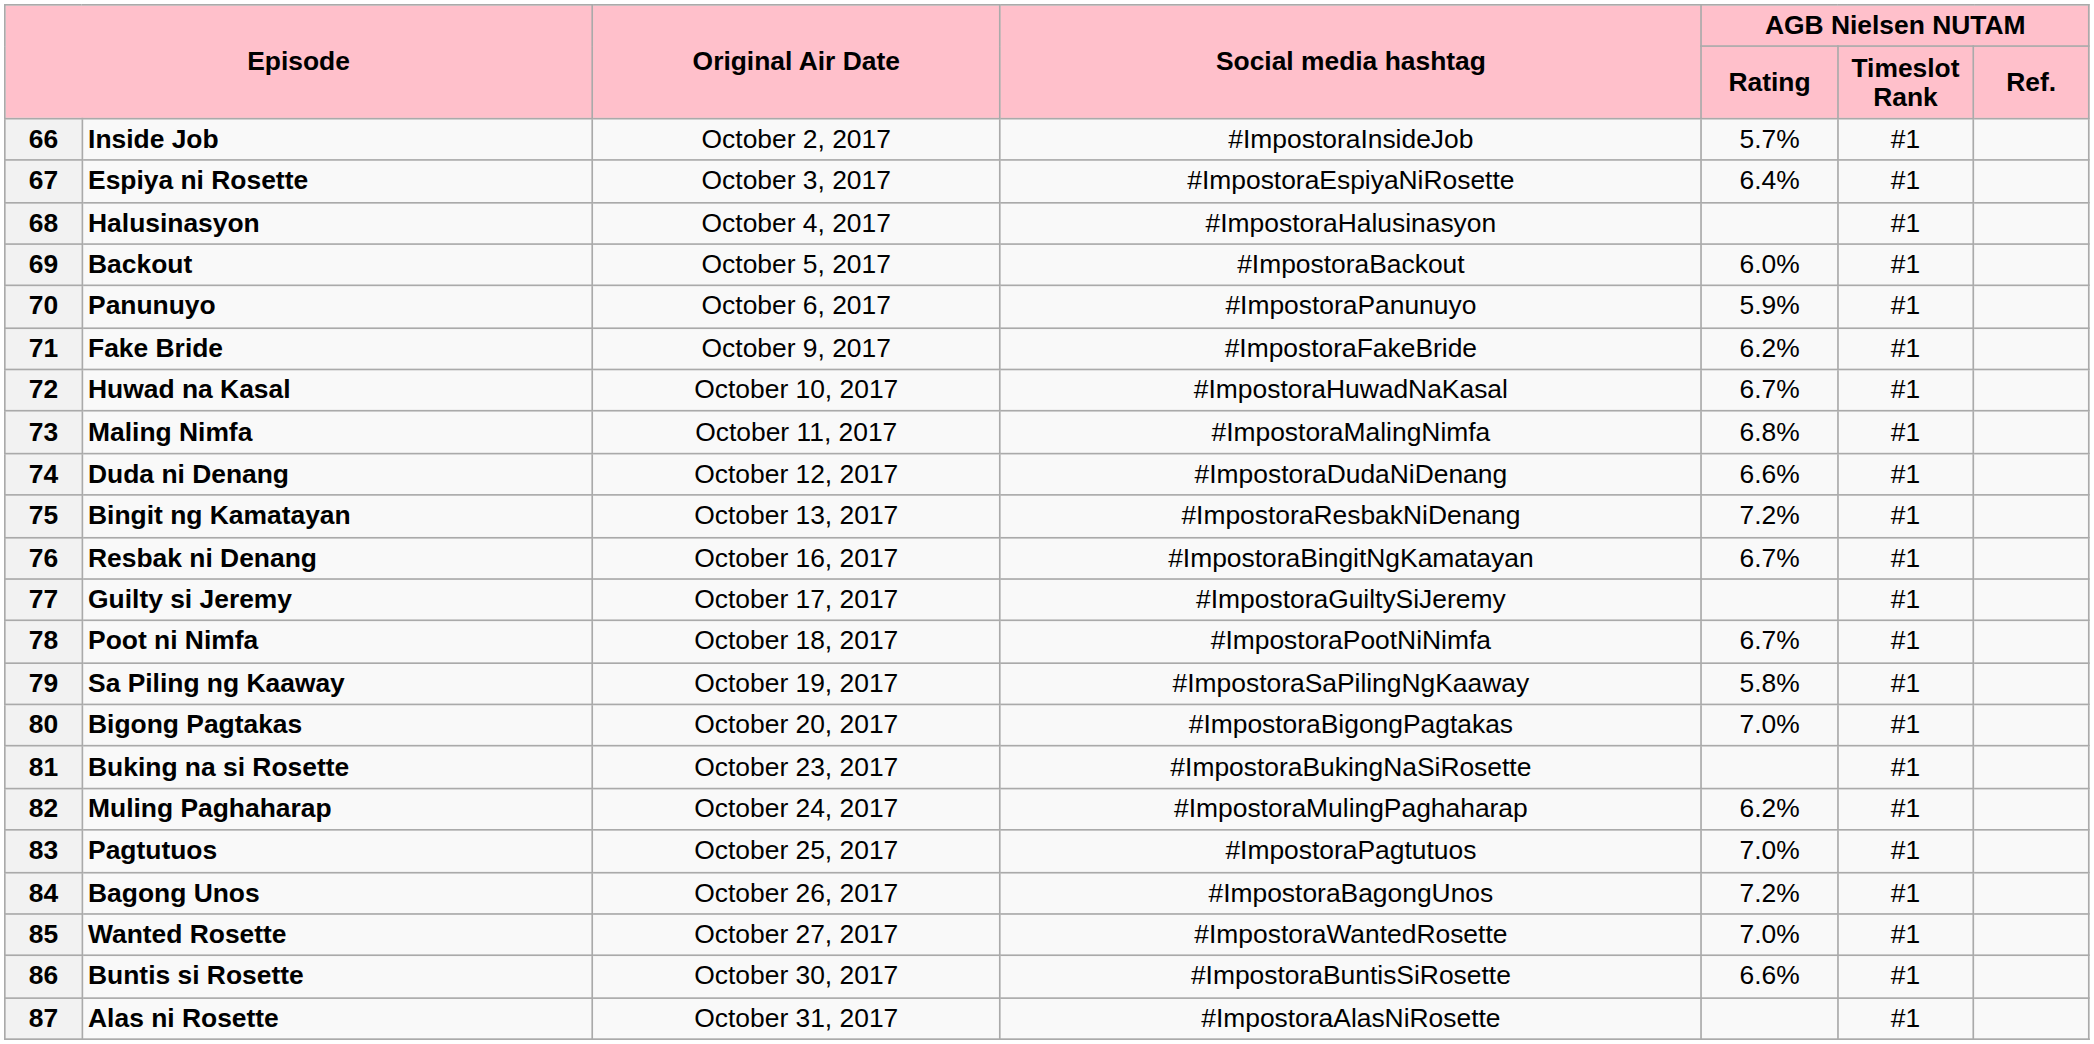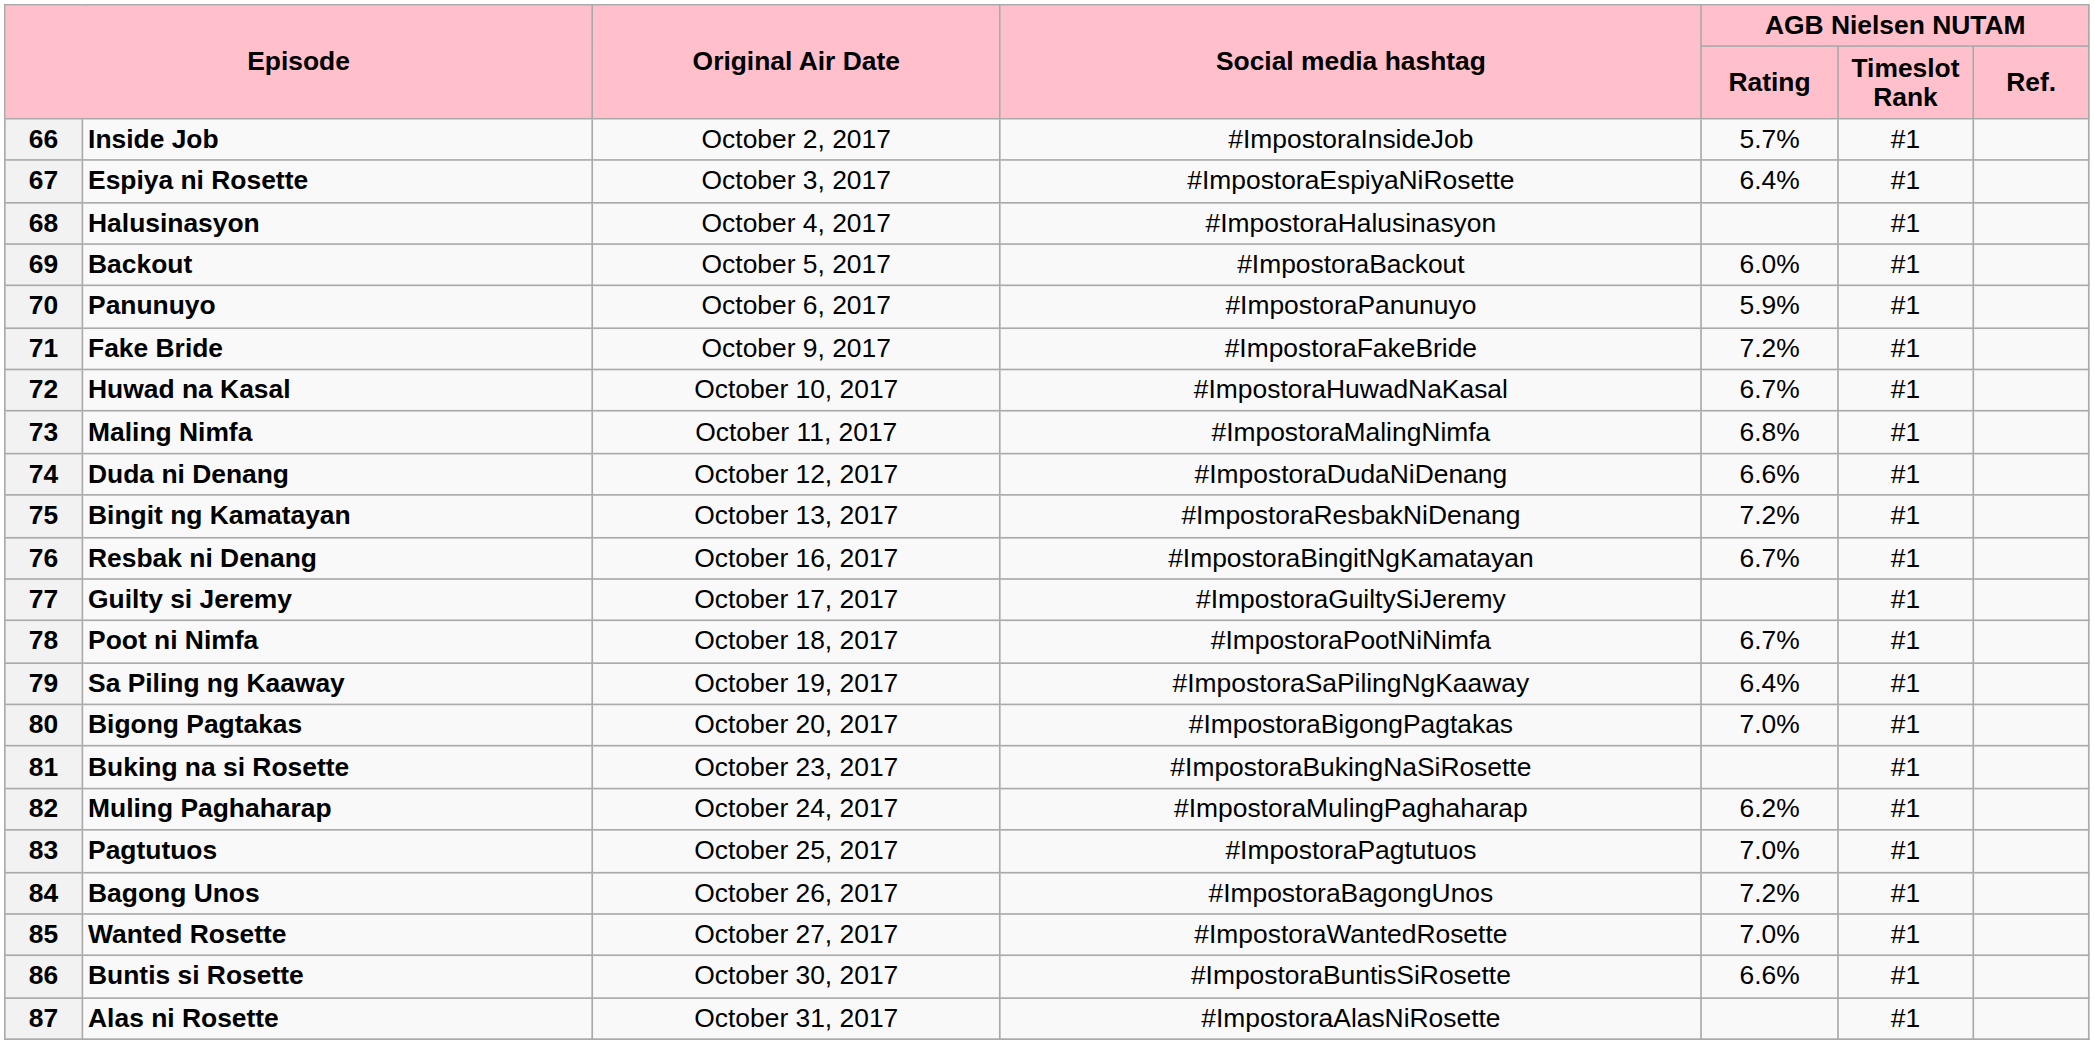(1770, 348) 6.2% -> (1770, 348) 7.2%
(1770, 683) 5.8% -> (1770, 683) 6.4%
